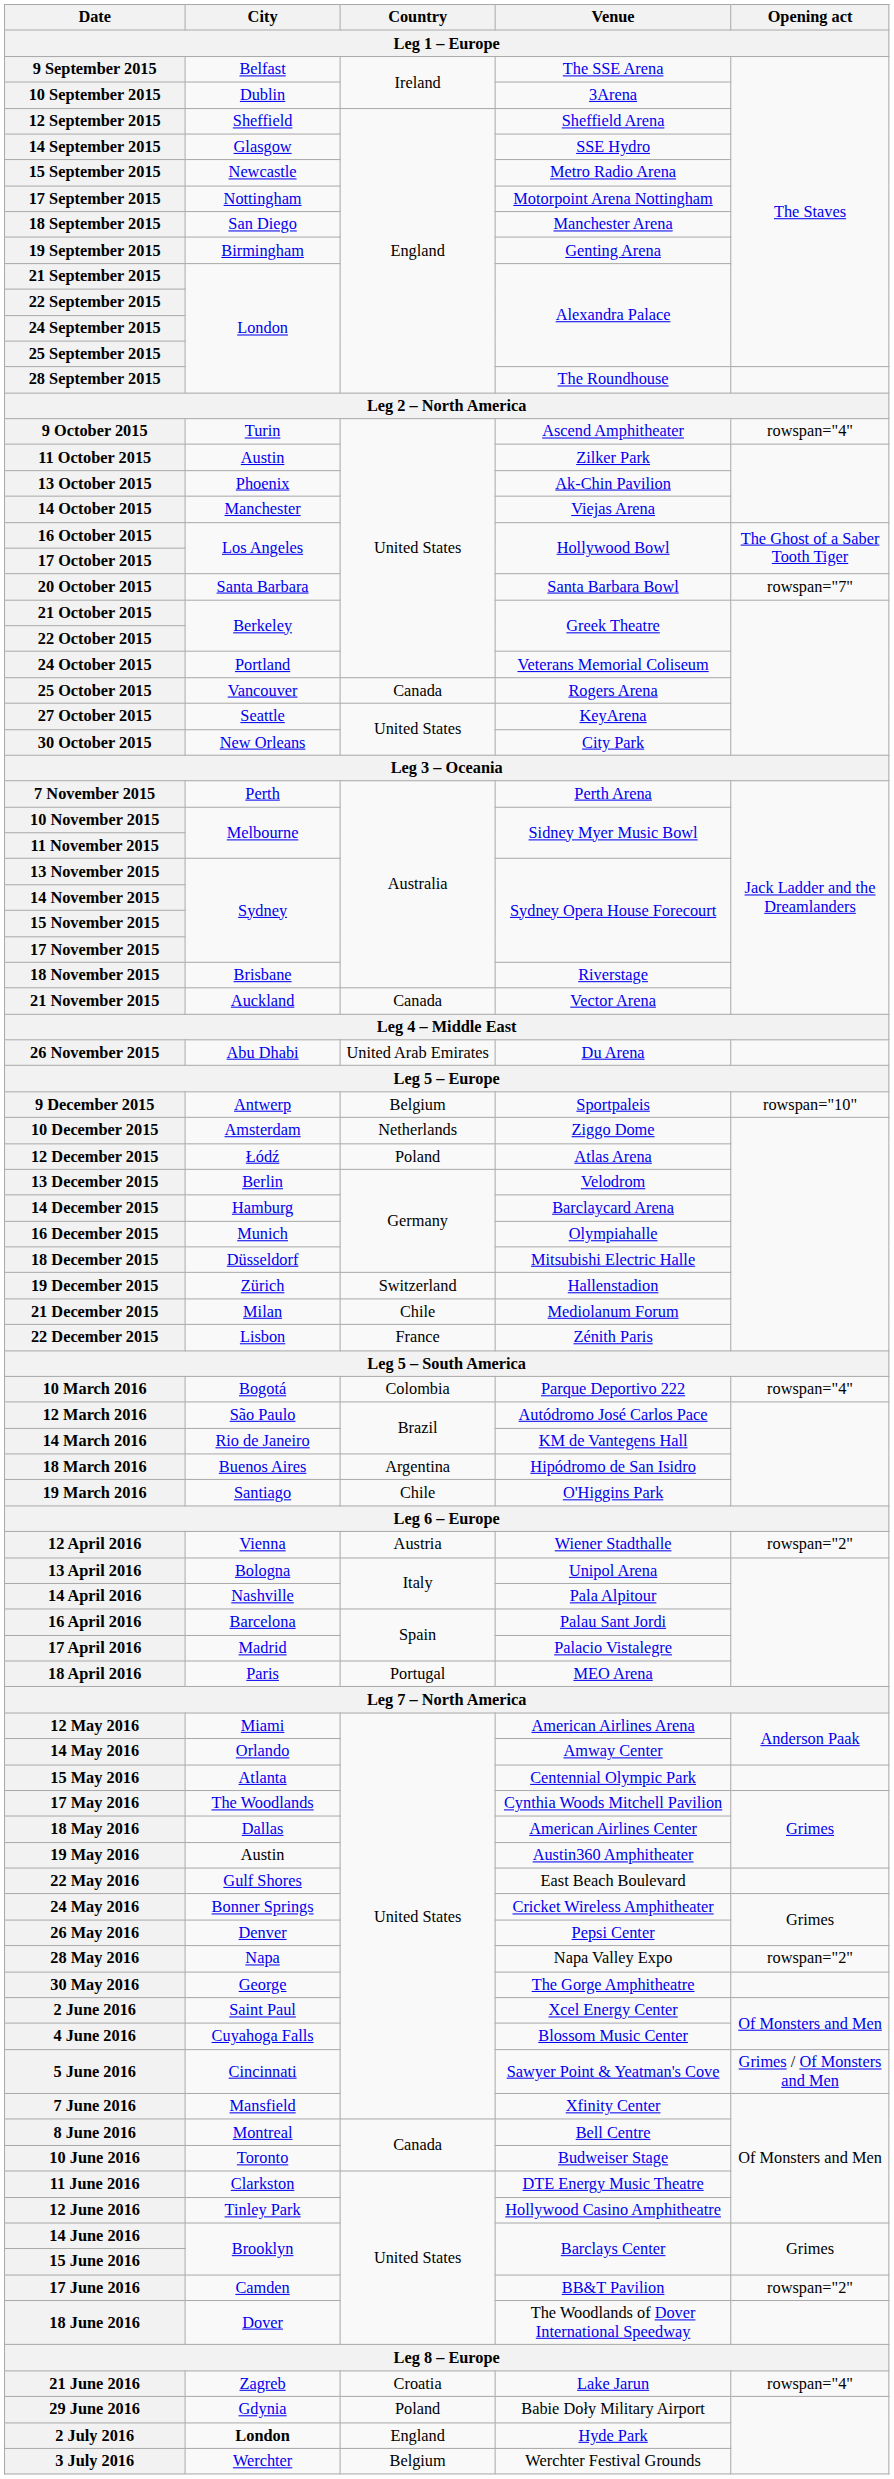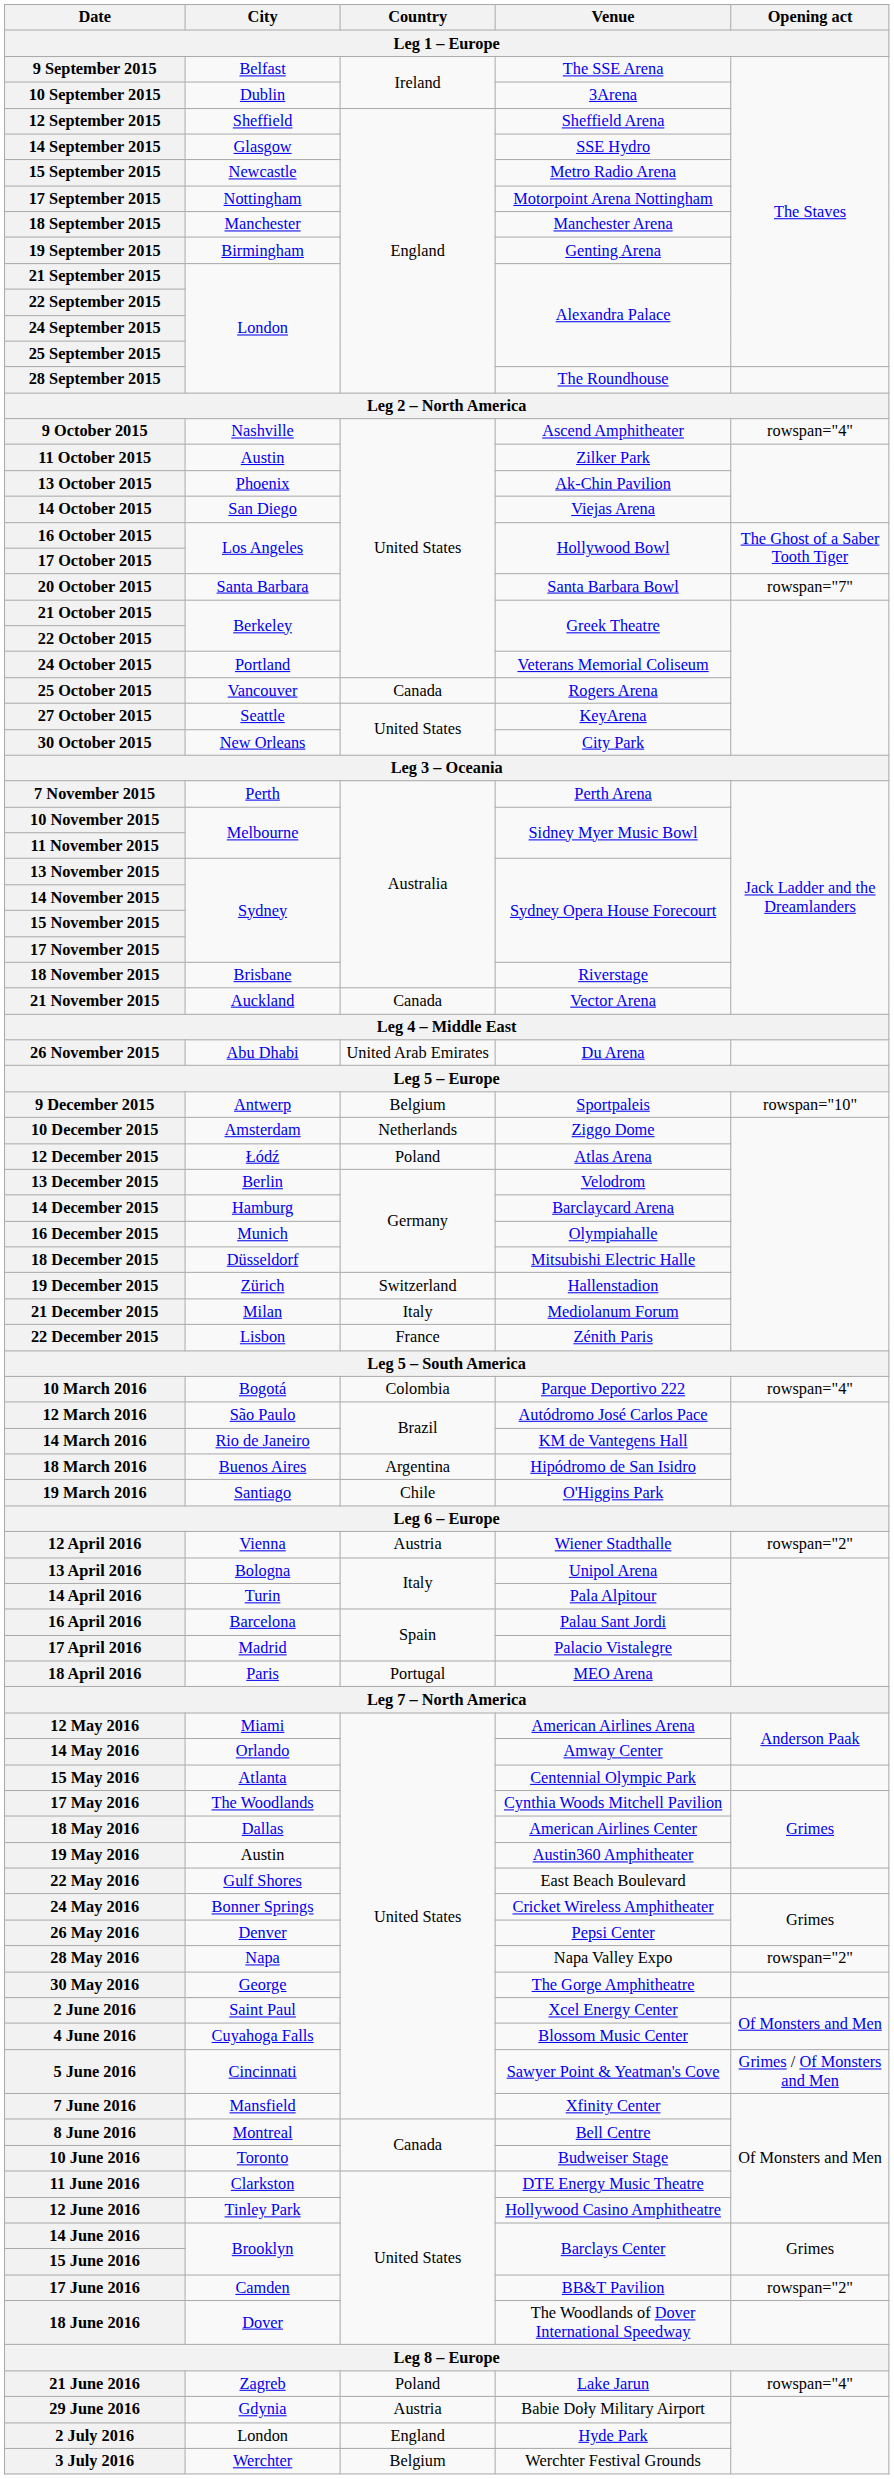(263, 224) San Diego -> (263, 224) Manchester
(263, 431) Turin -> (263, 431) Nashville
(263, 509) Manchester -> (263, 509) San Diego
(418, 1311) Chile -> (418, 1311) Italy
(263, 1596) Nashville -> (263, 1596) Turin
(418, 2383) Croatia -> (418, 2383) Poland
(418, 2409) Poland -> (418, 2409) Austria
(263, 2435) bold -> (263, 2435) normal
